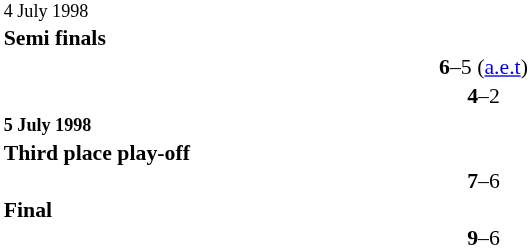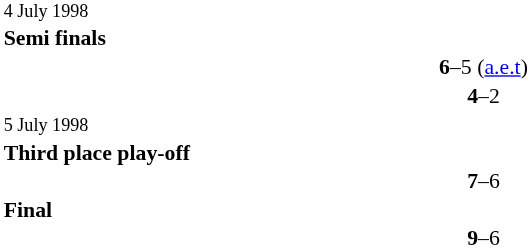(48, 124) bold -> (46, 125) normal
